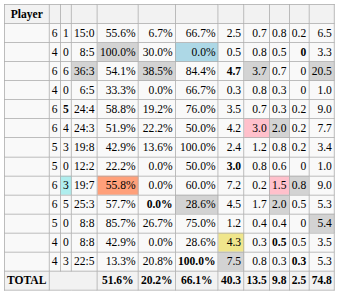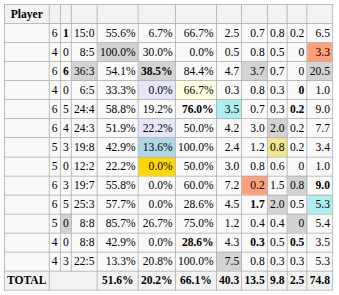(66, 33) normal -> (66, 33) bold
(204, 52) lightblue background -> (202, 52) no background
(303, 52) bold -> (301, 52) normal
(325, 52) no background -> (323, 52) lightsalmon background
(66, 71) normal -> (66, 71) bold
(158, 71) normal -> (157, 71) bold
(234, 71) bold -> (232, 71) normal
(161, 90) no background -> (161, 90) lavender background
(201, 90) no background -> (199, 90) lightyellow background
(303, 90) normal -> (301, 90) bold
(66, 109) bold -> (66, 109) normal
(201, 109) normal -> (198, 109) bold
(234, 109) no background -> (232, 109) paleturquoise background
(299, 109) normal -> (297, 109) bold
(158, 128) no background -> (158, 128) lavender background
(259, 128) pink background -> (258, 128) no background
(158, 147) no background -> (158, 147) lightblue background
(279, 147) no background -> (277, 147) khaki background
(161, 166) no background -> (161, 166) gold background
(234, 166) bold -> (232, 166) normal
(66, 185) paleturquoise background -> (66, 185) no background
(121, 185) lightsalmon background -> (121, 185) no background
(259, 185) no background -> (258, 185) lightsalmon background
(279, 185) pink background -> (277, 185) no background
(325, 185) normal -> (323, 185) bold
(160, 204) bold -> (161, 204) normal
(201, 204) lightgrey background -> (199, 204) no background
(259, 204) normal -> (258, 204) bold
(325, 204) no background -> (323, 204) paleturquoise background
(66, 223) no background -> (66, 223) lightgrey background
(303, 223) no background -> (301, 223) lightgrey background
(325, 223) lightgrey background -> (323, 223) no background
(201, 242) normal -> (198, 242) bold
(234, 242) khaki background -> (232, 242) no background
(259, 242) normal -> (258, 242) bold
(279, 242) bold -> (277, 242) normal
(299, 242) normal -> (297, 242) bold
(197, 261) bold -> (196, 261) normal
(299, 261) bold -> (297, 261) normal
